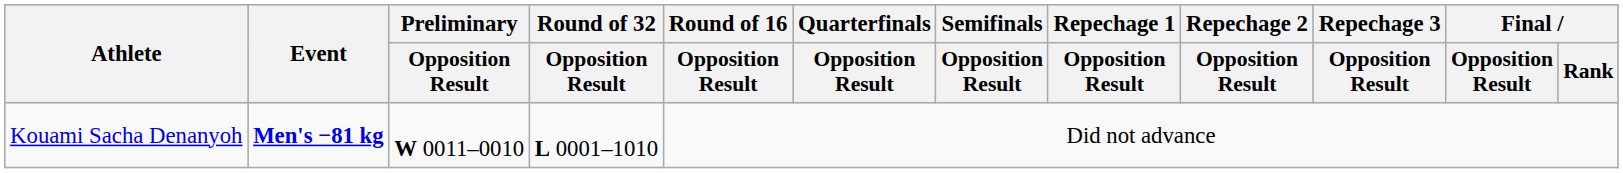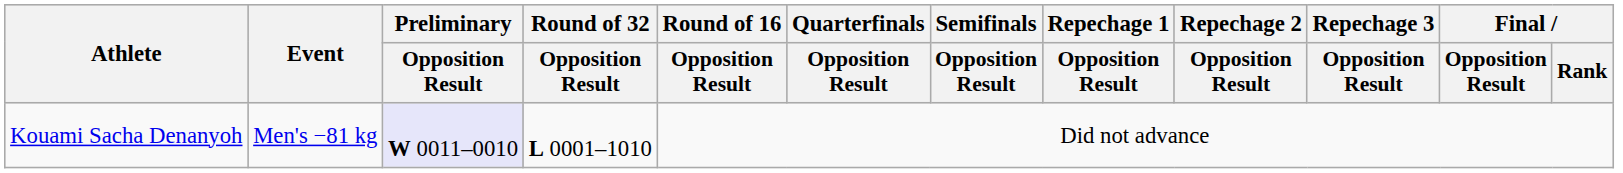(318, 135) bold -> (315, 135) normal
(459, 148) no background -> (453, 148) lavender background
